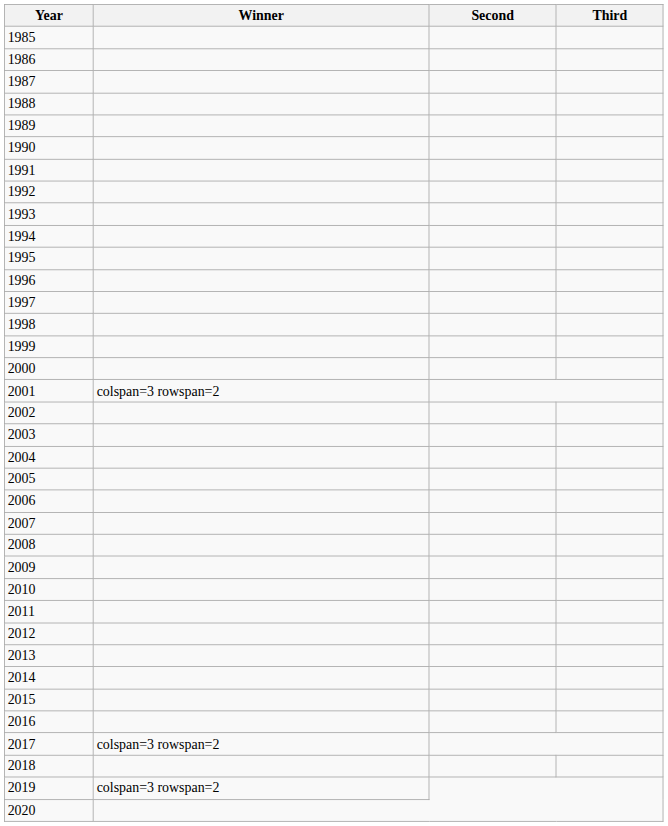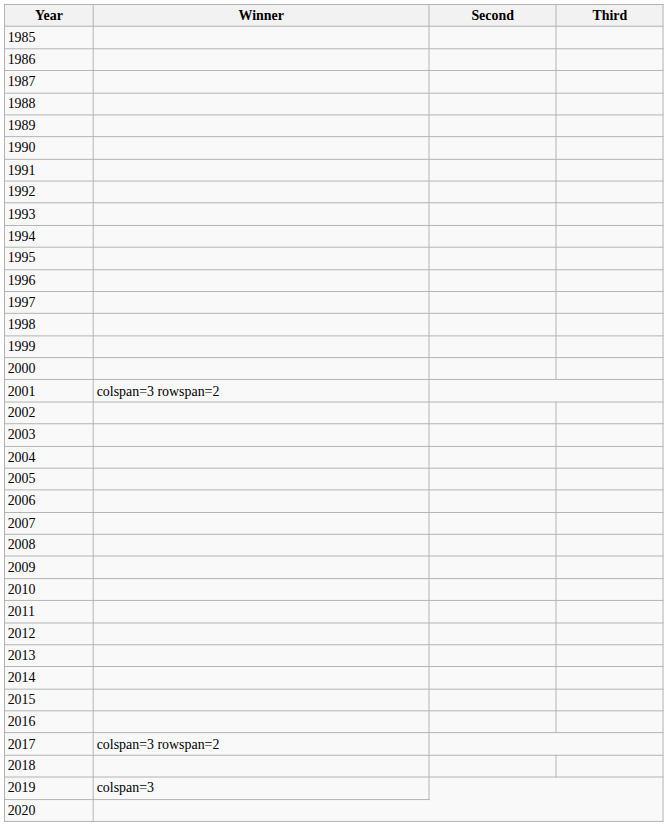(158, 788) colspan=3 rowspan=2 -> (125, 788) colspan=3
